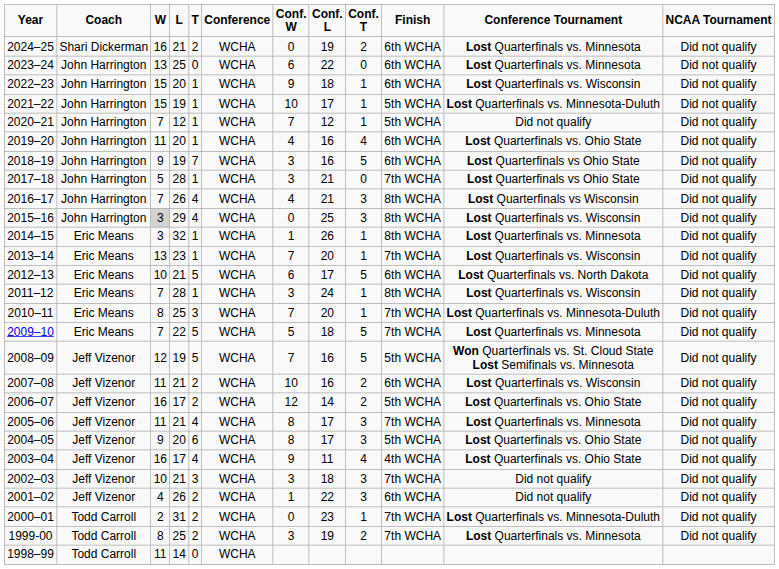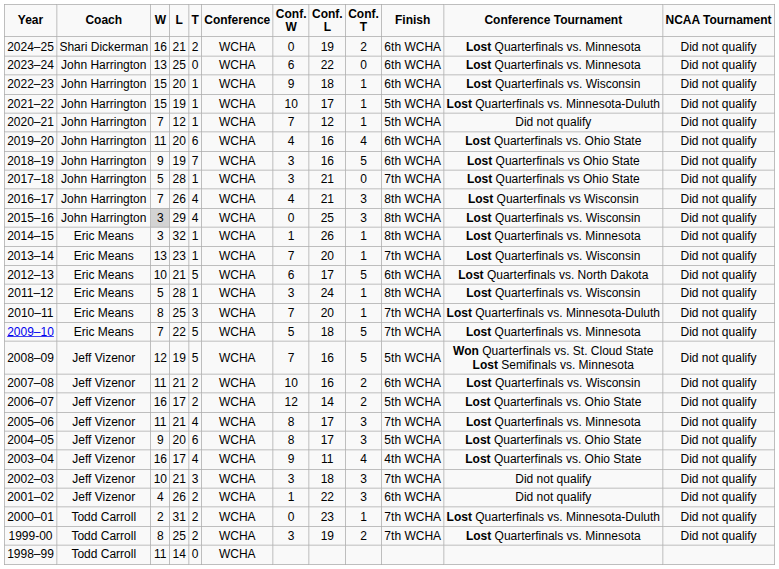(195, 141) 1 -> (195, 141) 6
(160, 293) 7 -> (160, 293) 5
